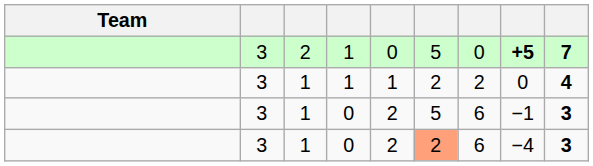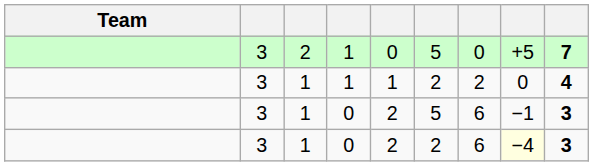(523, 52) bold -> (523, 52) normal
(436, 145) lightsalmon background -> (436, 145) no background
(523, 145) no background -> (523, 145) lightyellow background
